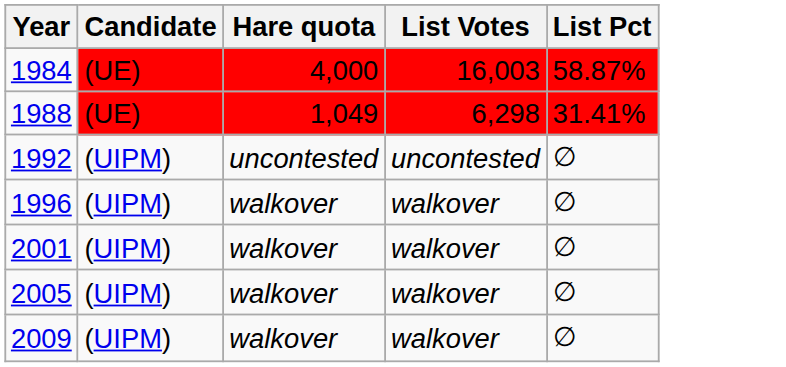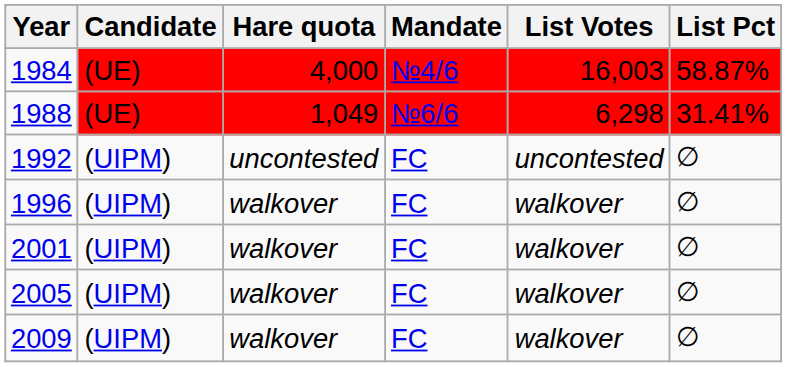+ column: (446, 27)
